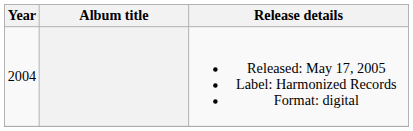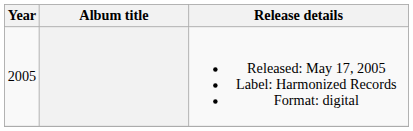(22, 76) 2004 -> (22, 76) 2005
